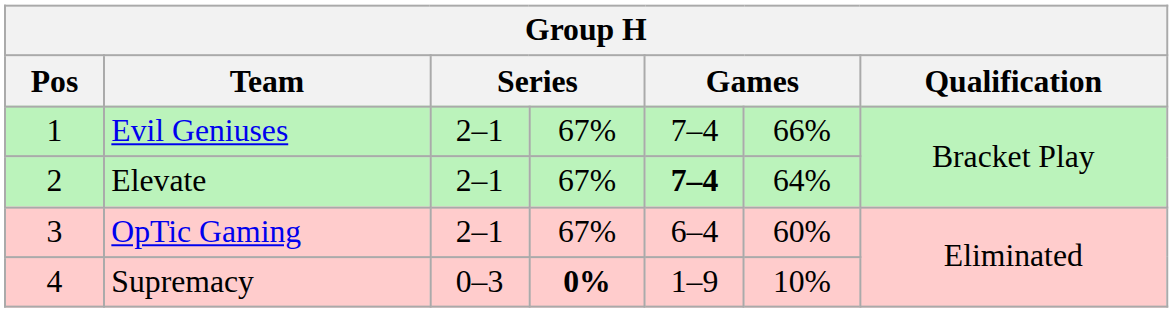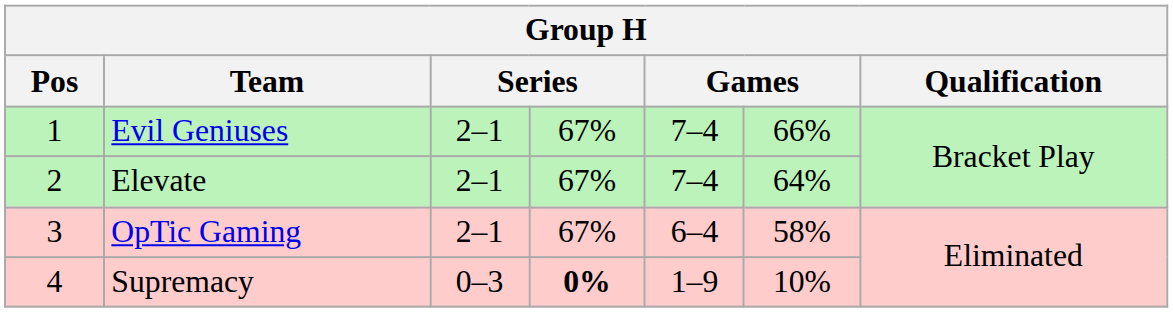(694, 181) bold -> (694, 181) normal
(802, 231) 60% -> (802, 231) 58%
